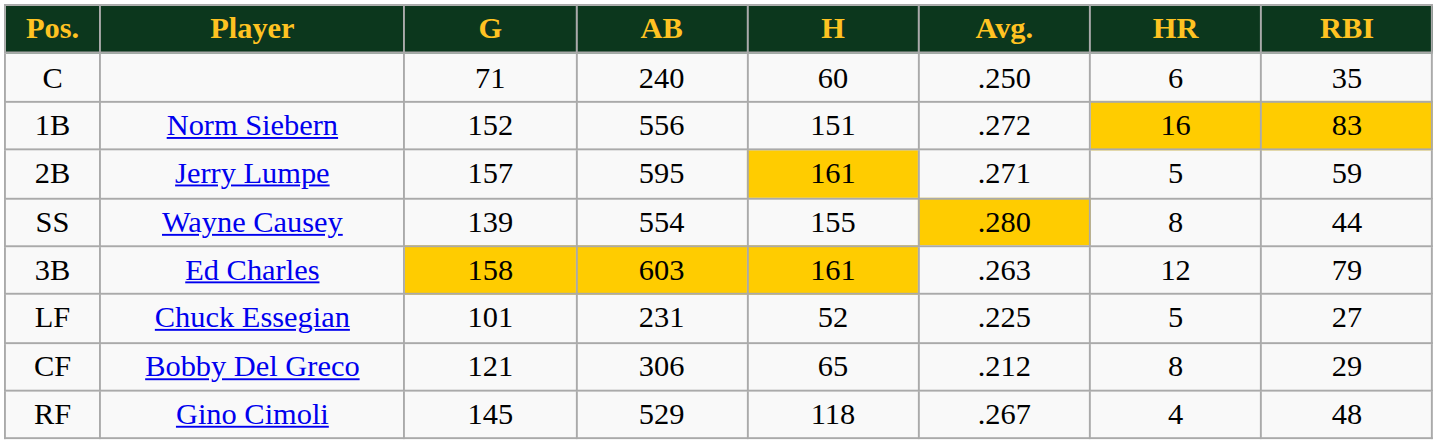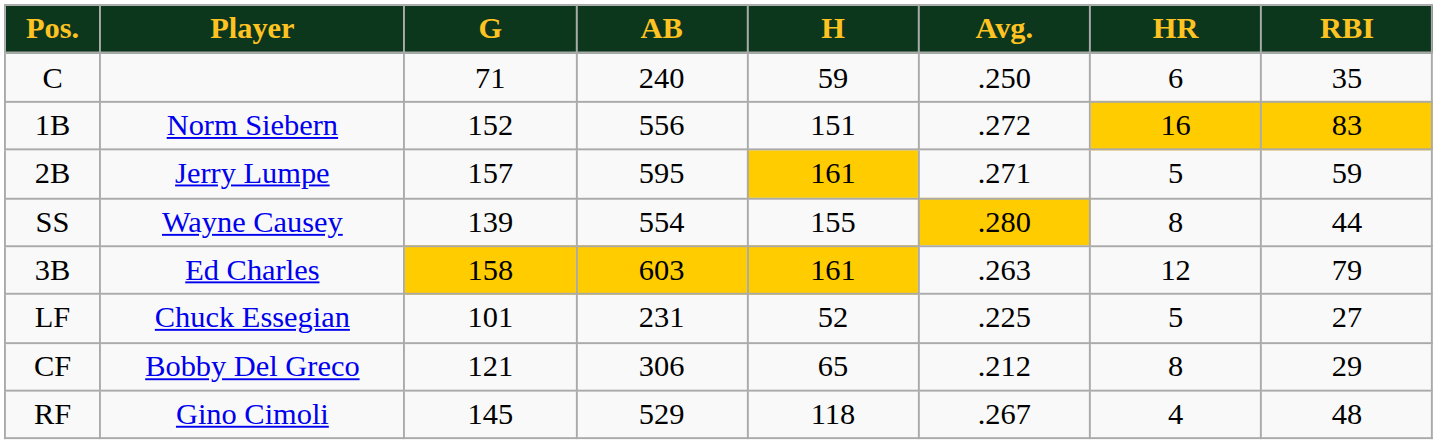(833, 76) 60 -> (833, 76) 59
